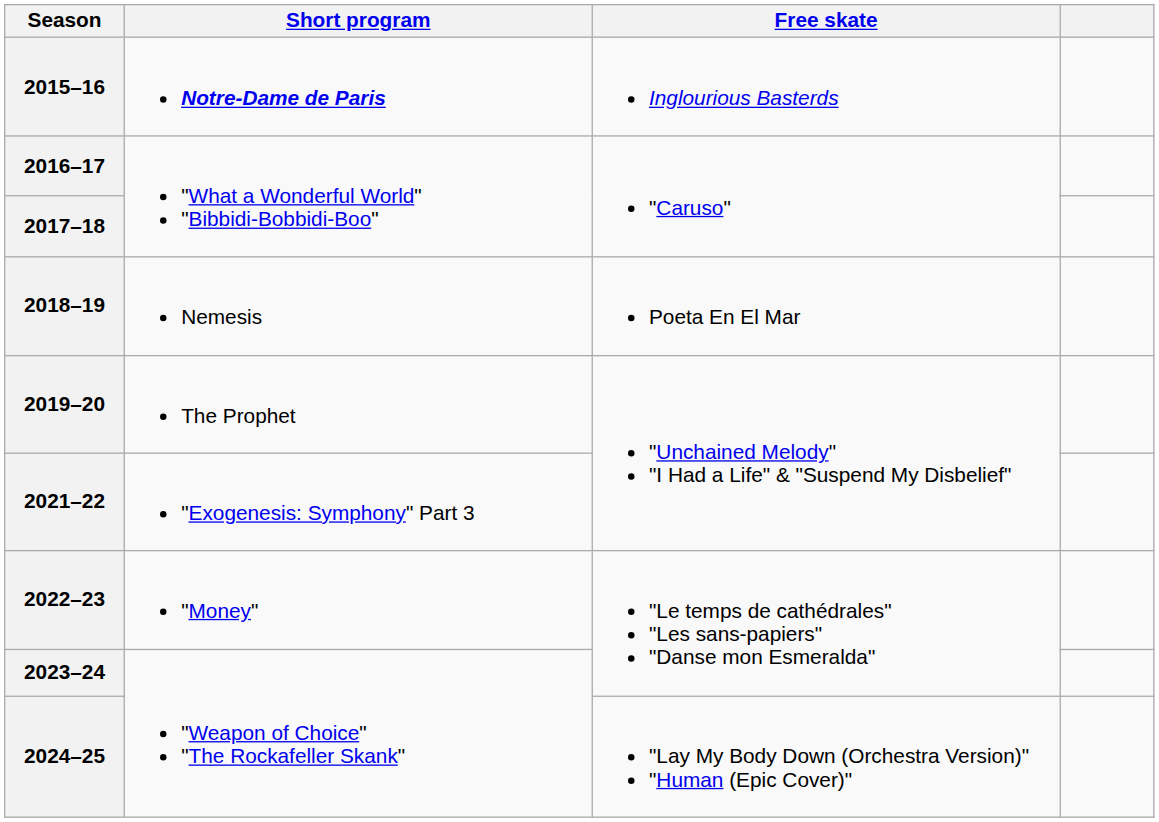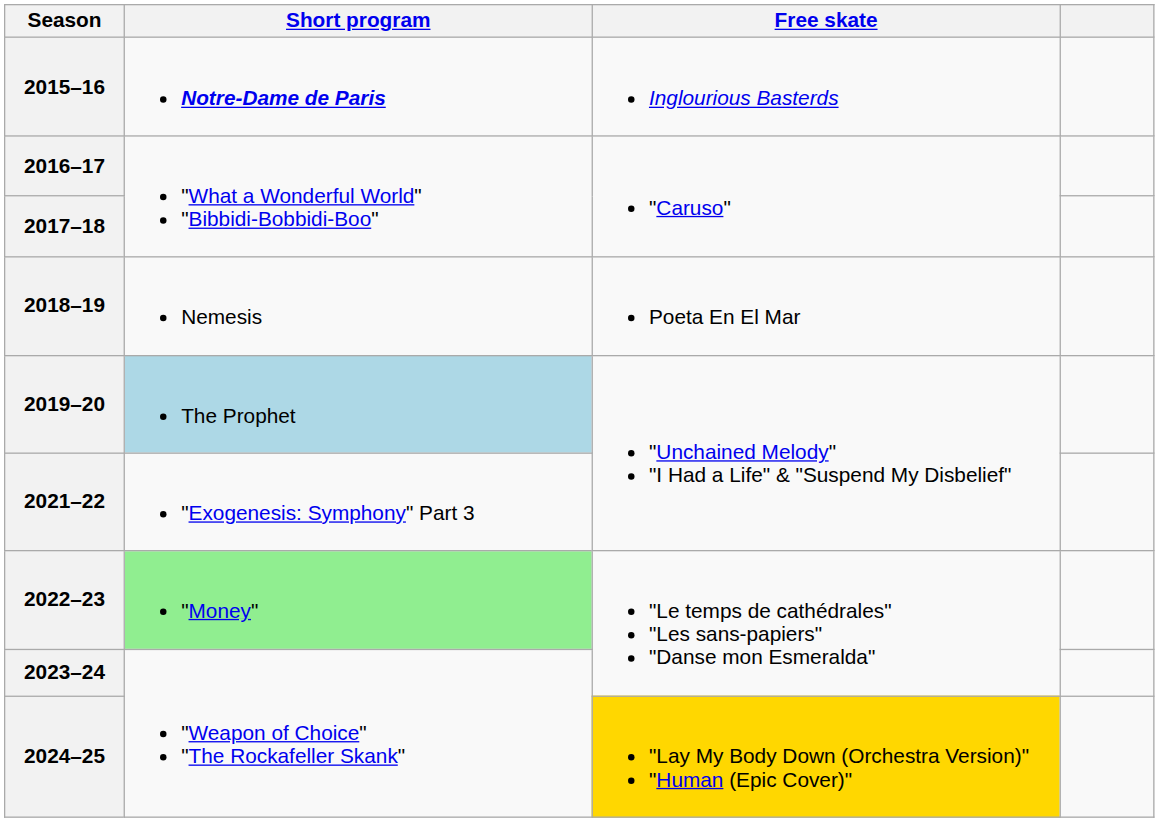(358, 416) no background -> (358, 416) lightblue background
(358, 612) no background -> (358, 612) lightgreen background
(826, 768) no background -> (826, 768) gold background
